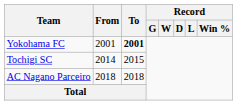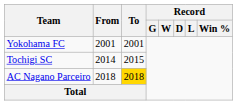(134, 44) bold -> (134, 44) normal
(134, 76) no background -> (134, 76) gold background
